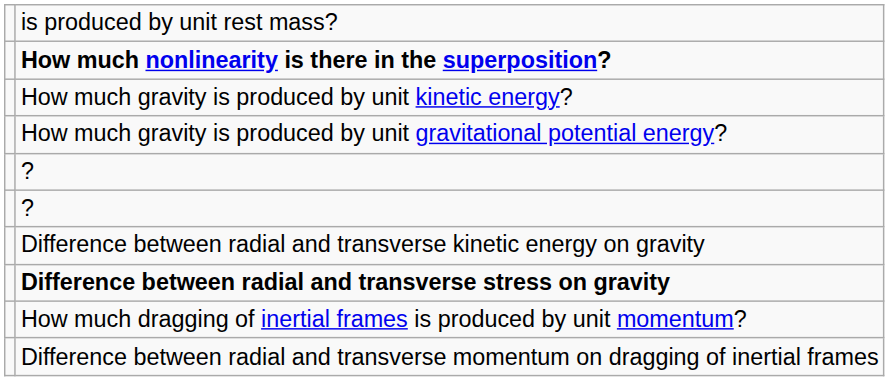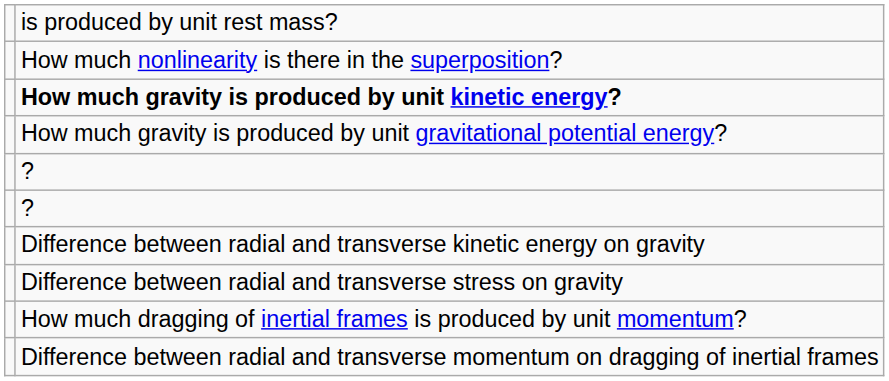(316, 60) bold -> (292, 60) normal
(297, 97) normal -> (321, 97) bold
(345, 282) bold -> (322, 282) normal
